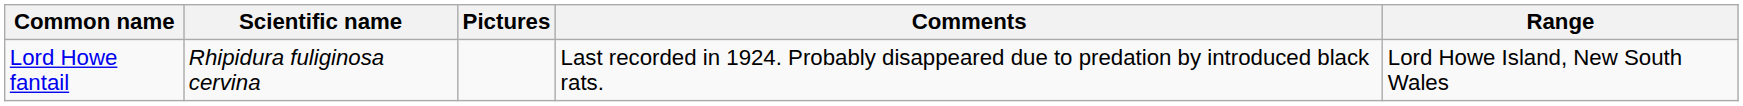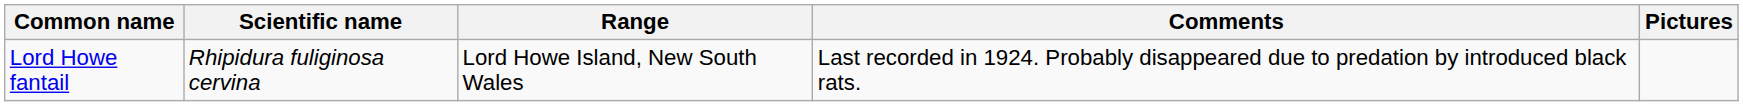columns swapped: (1560, 22) <-> (506, 22)
